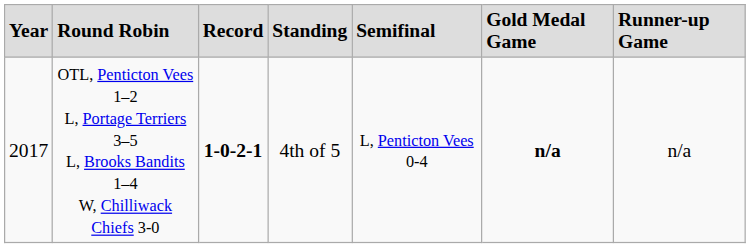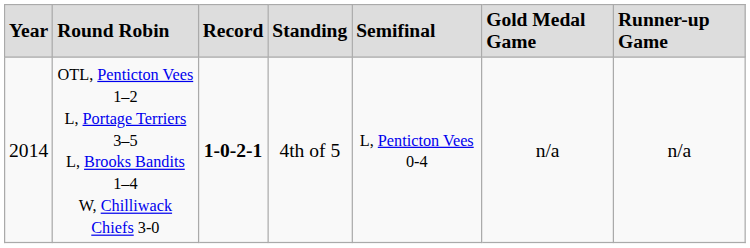(29, 149) 2017 -> (29, 149) 2014
(548, 149) bold -> (548, 149) normal
